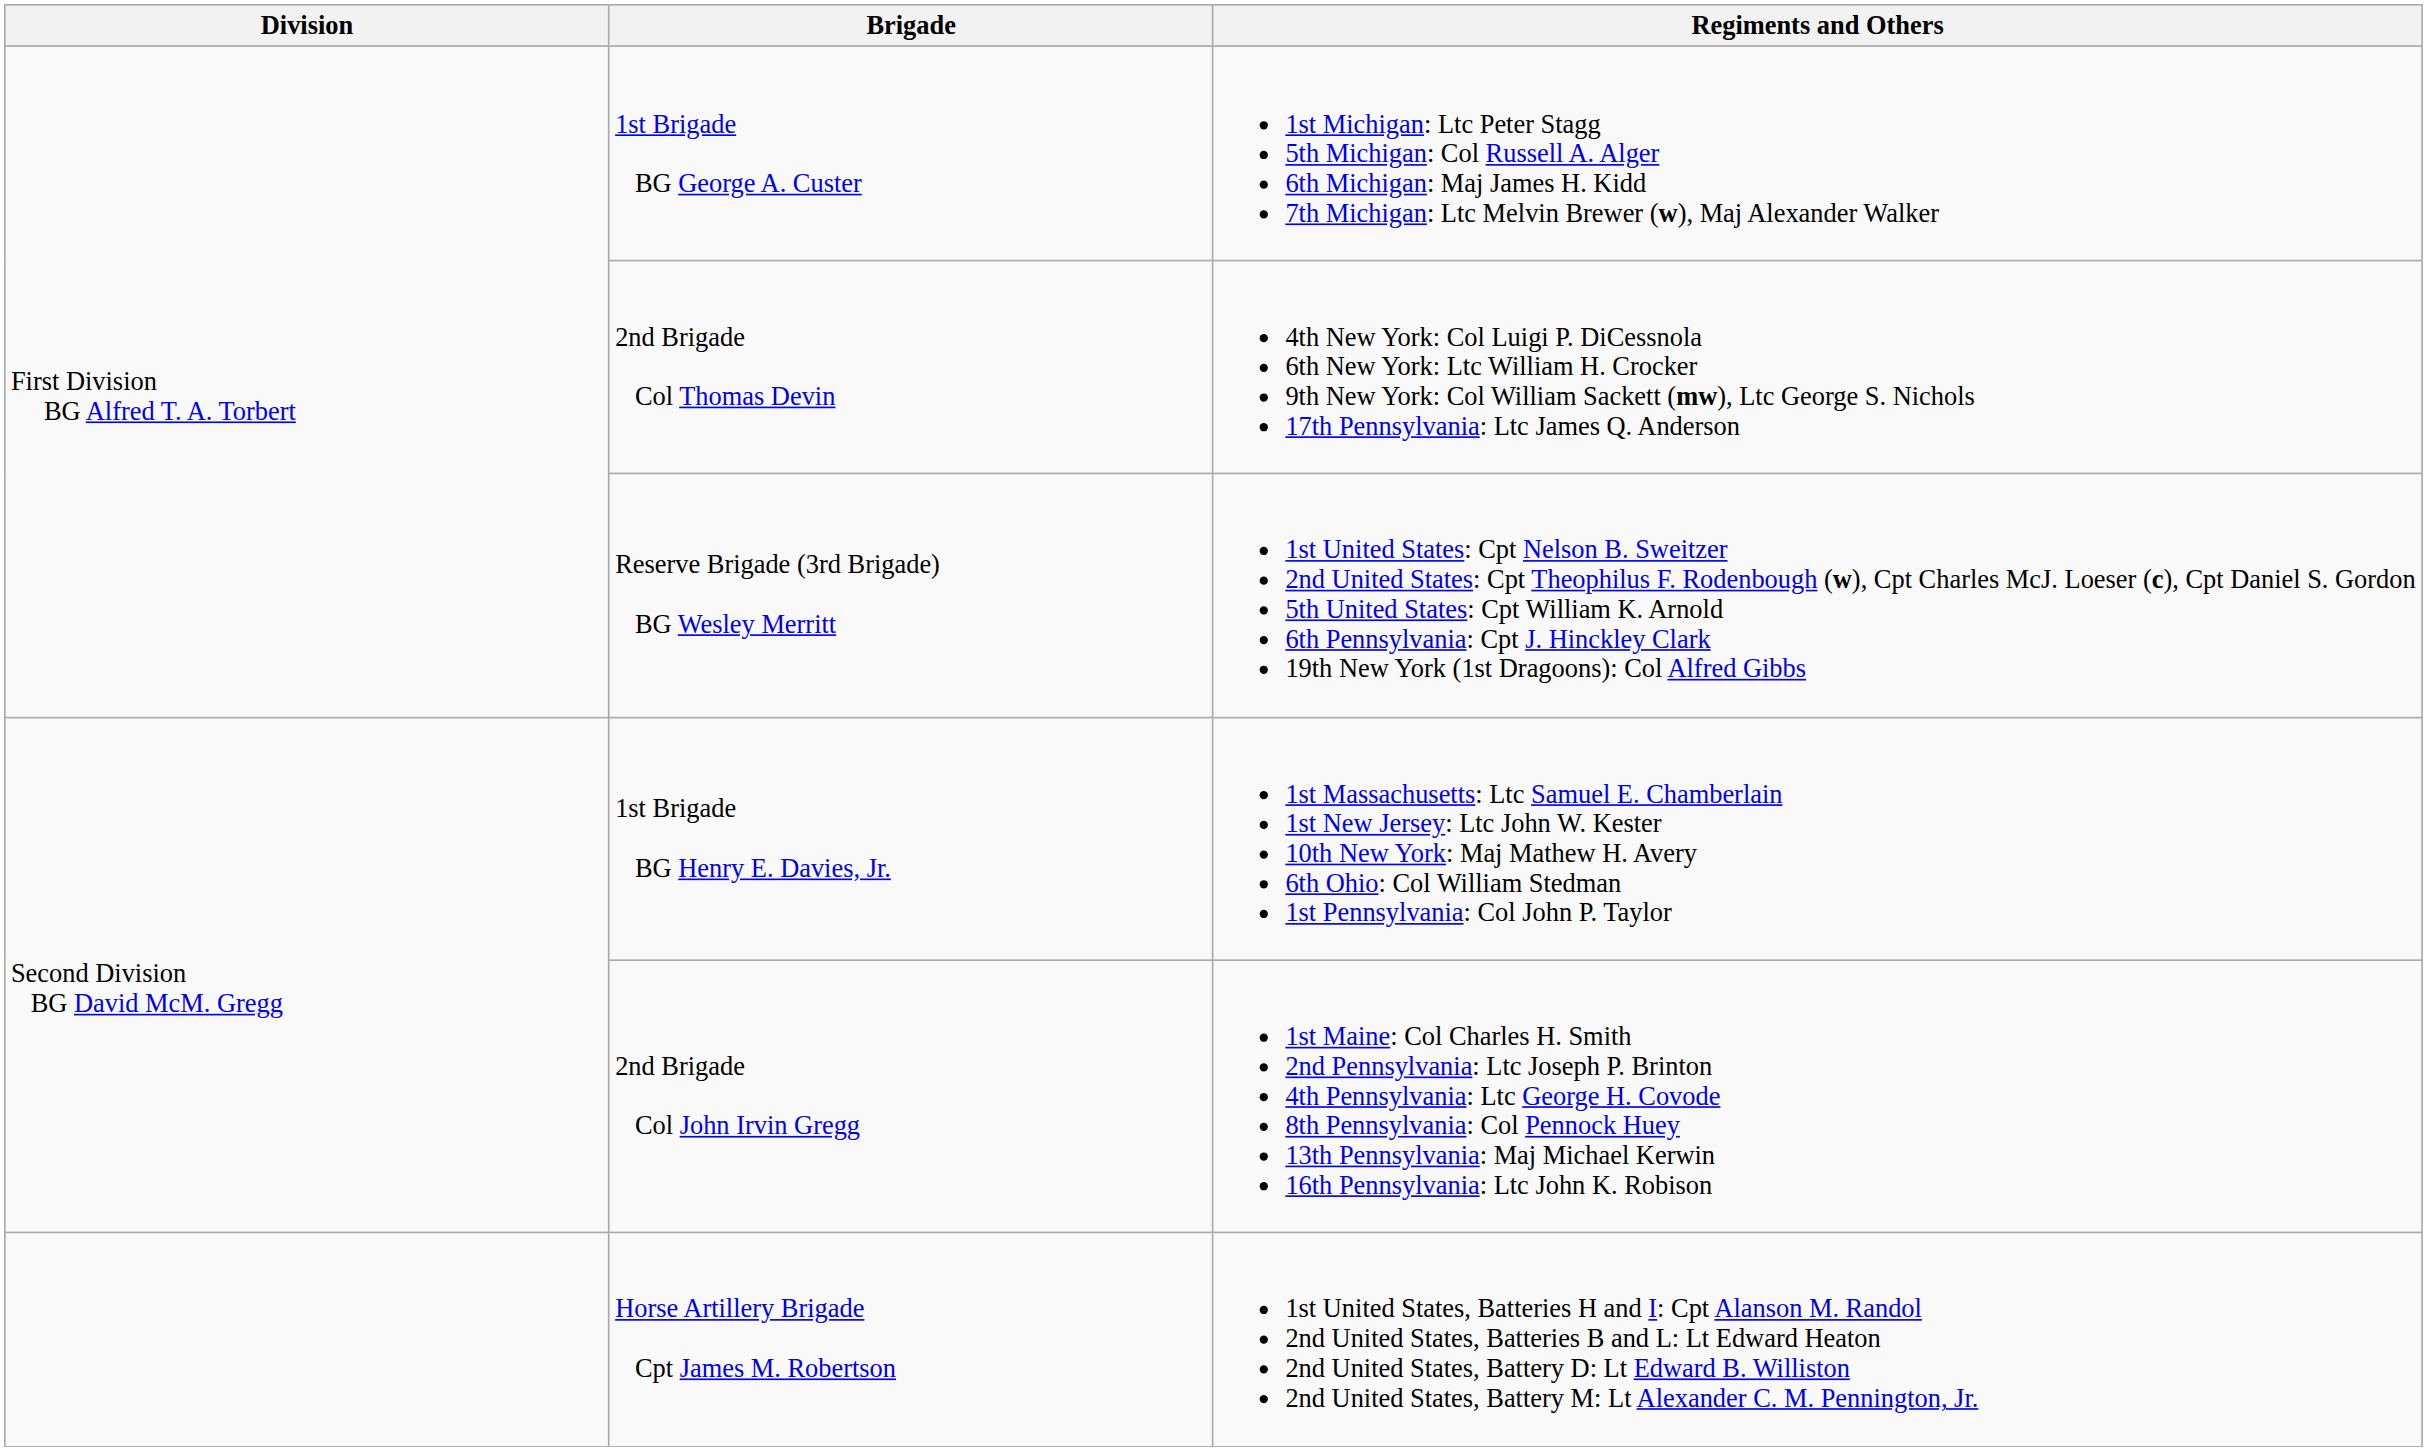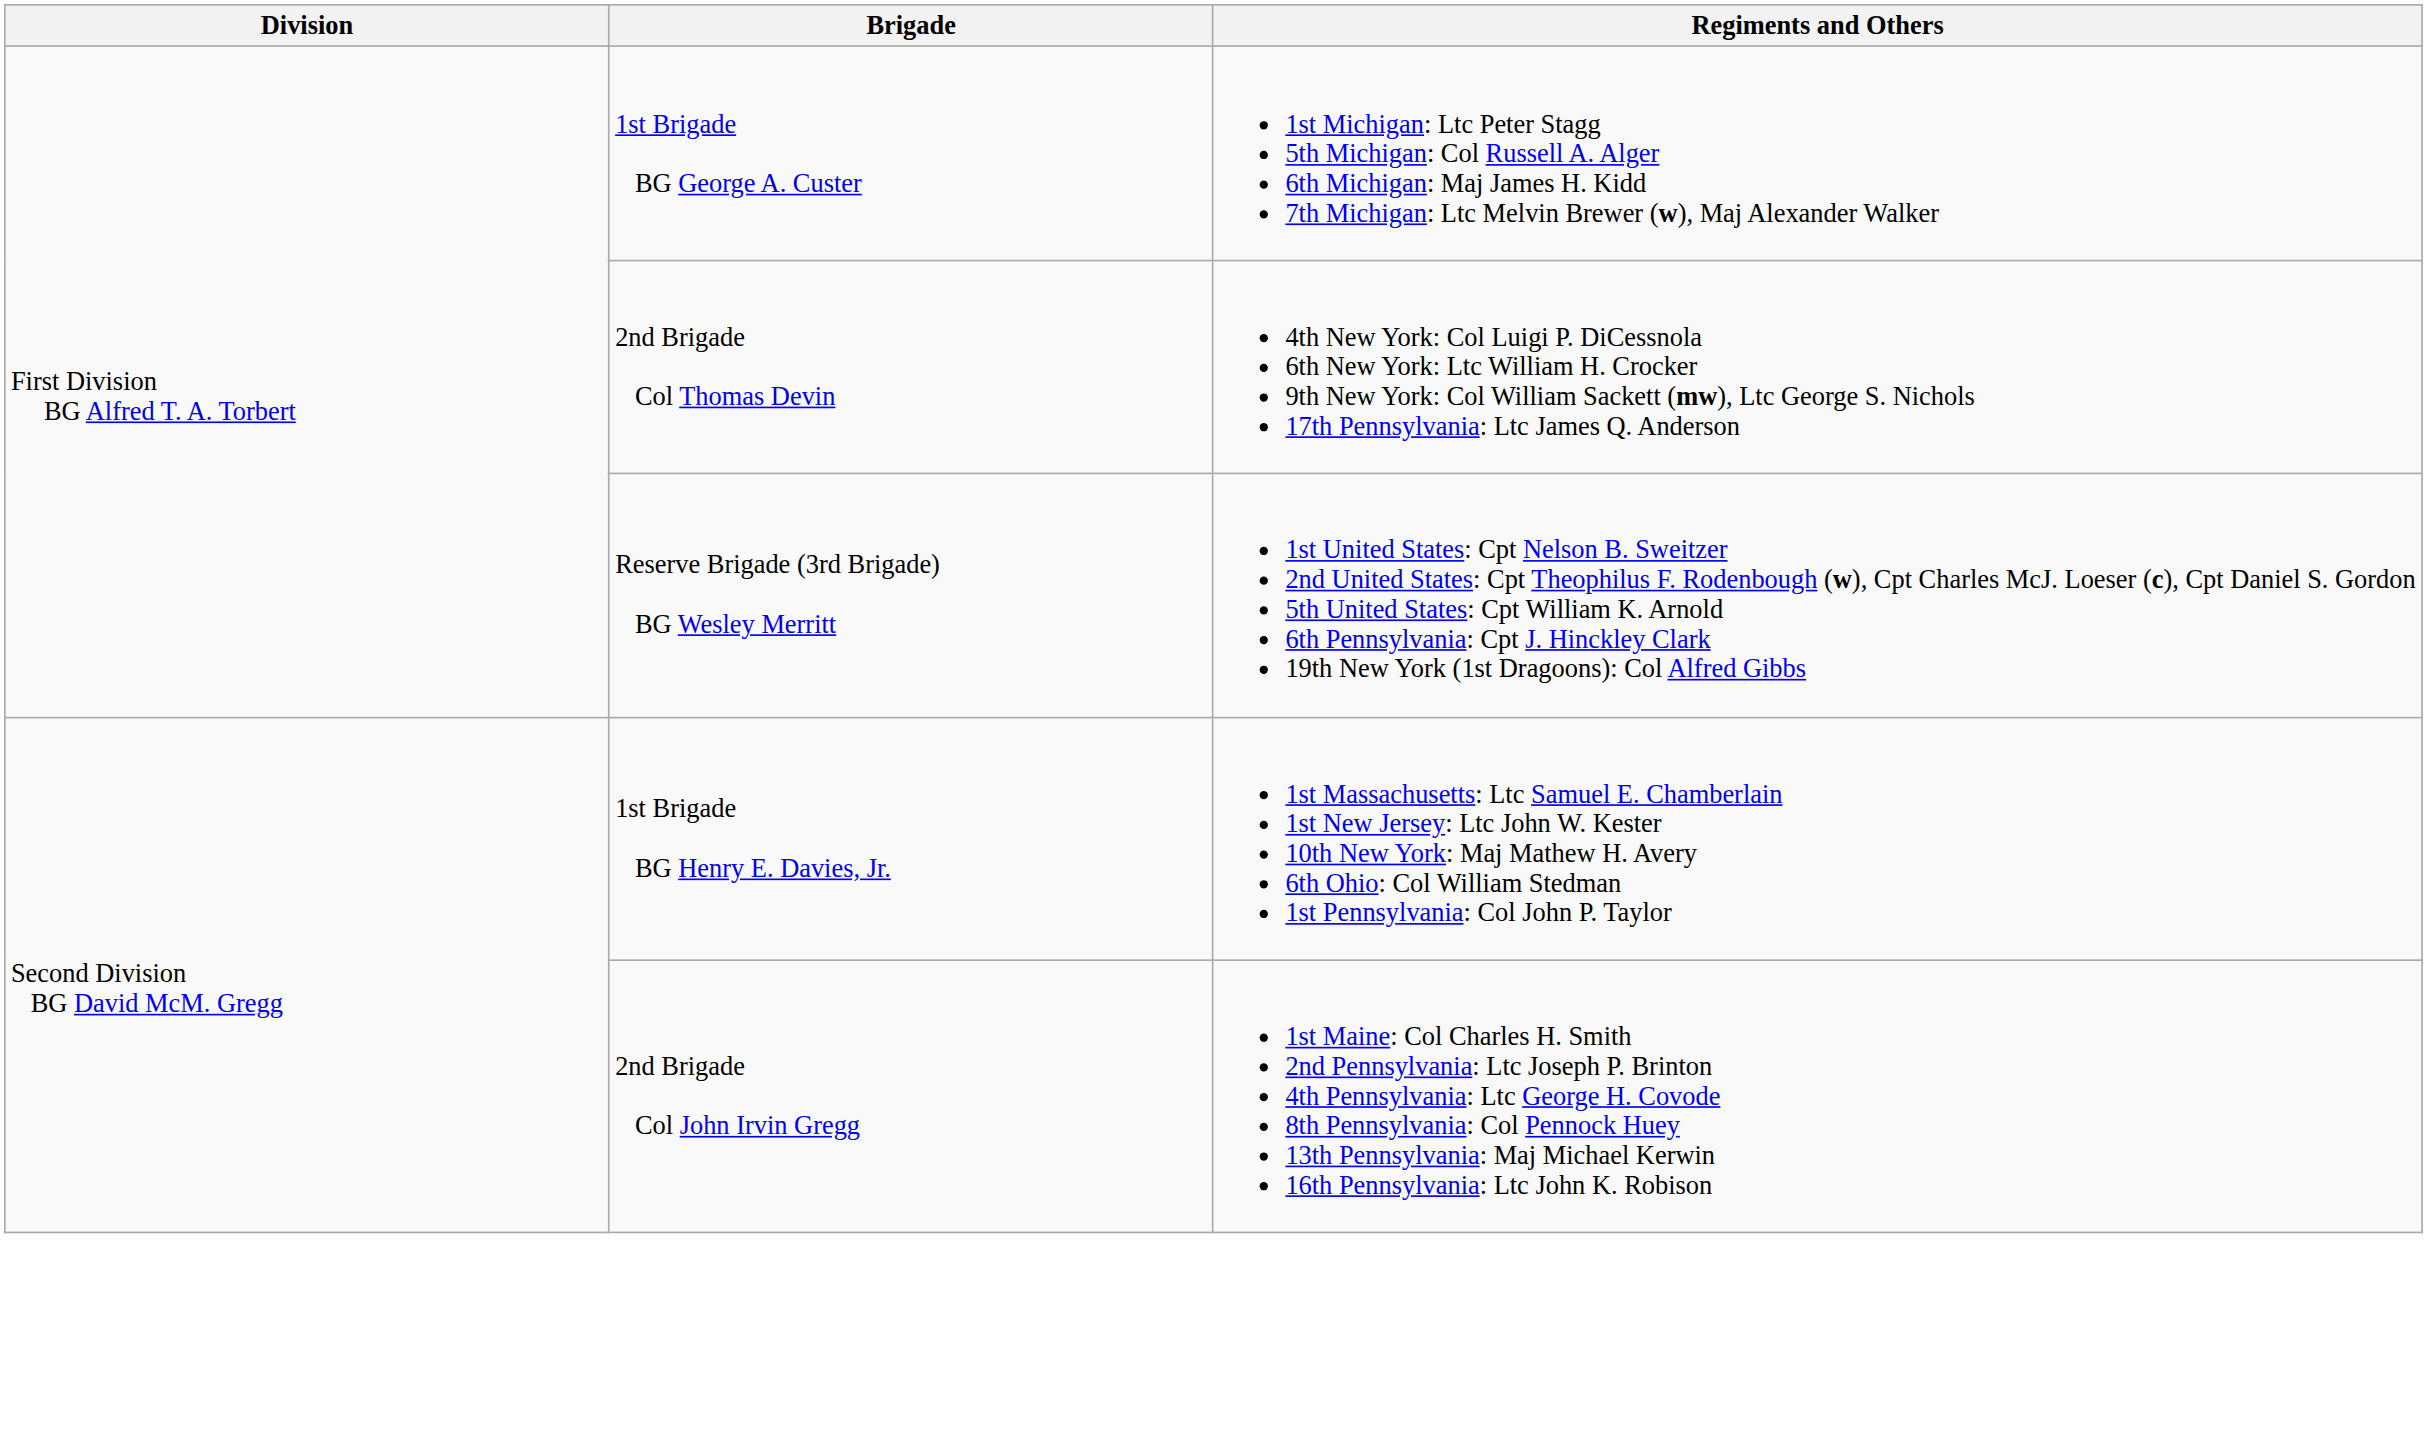- row: (756, 1339)
